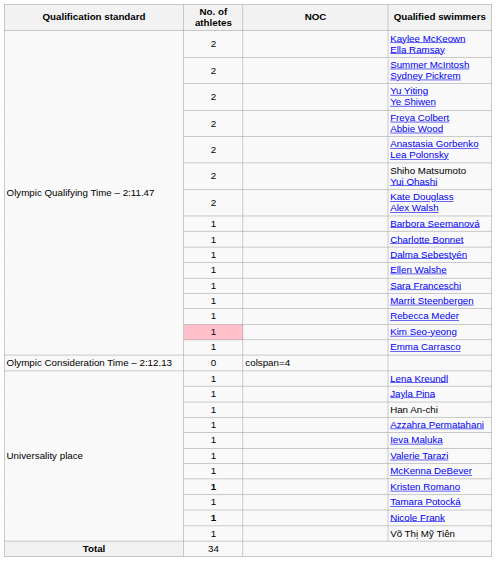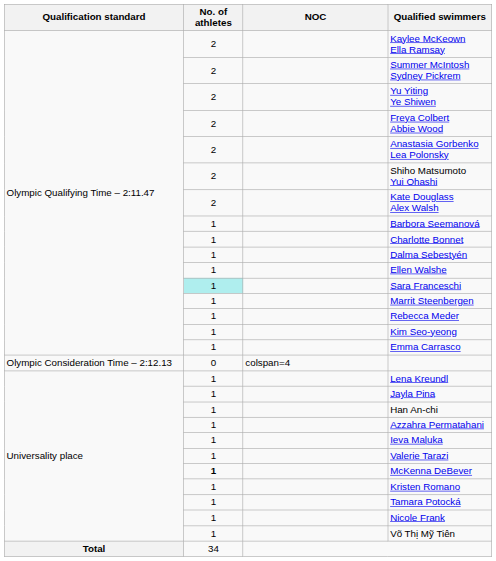(213, 285) no background -> (213, 285) paleturquoise background
(213, 332) pink background -> (213, 332) no background
(213, 471) normal -> (213, 471) bold
(213, 487) bold -> (213, 487) normal
(213, 518) bold -> (213, 518) normal
